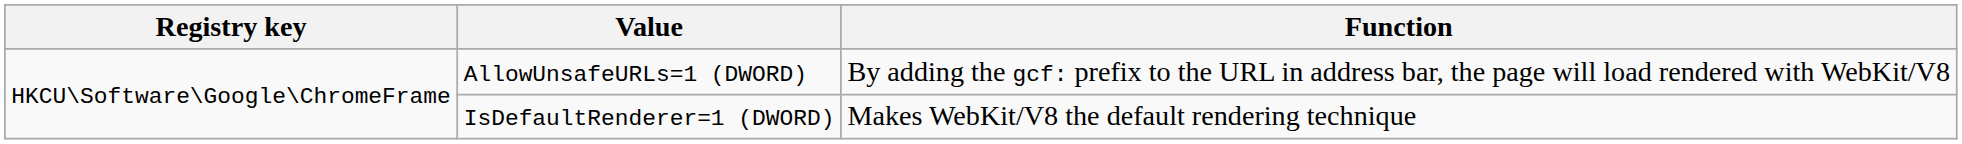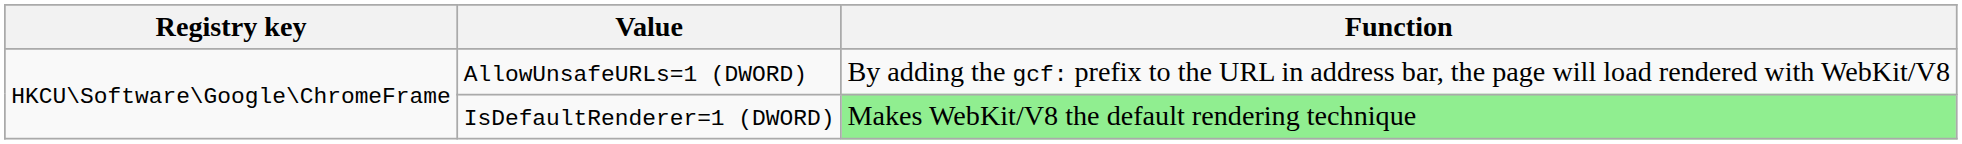(1132, 116) no background -> (1132, 116) lightgreen background
